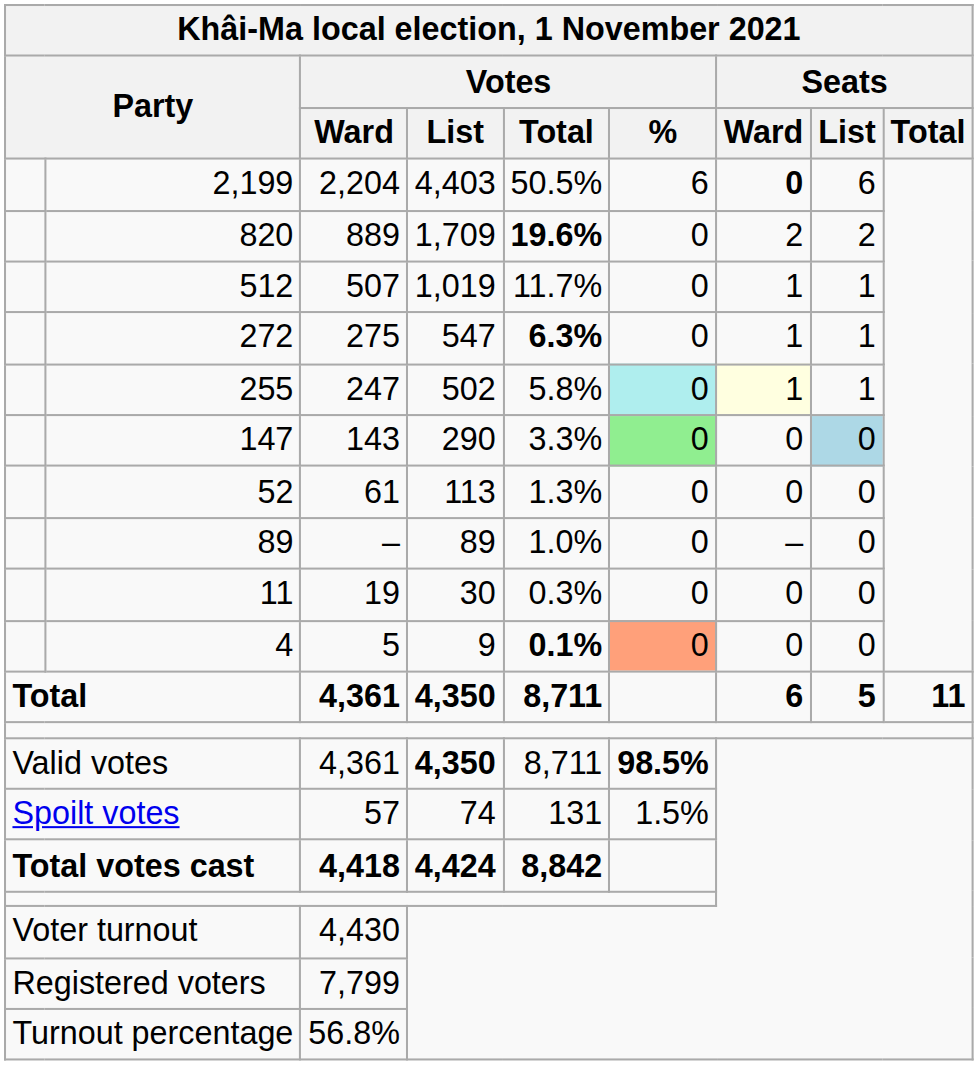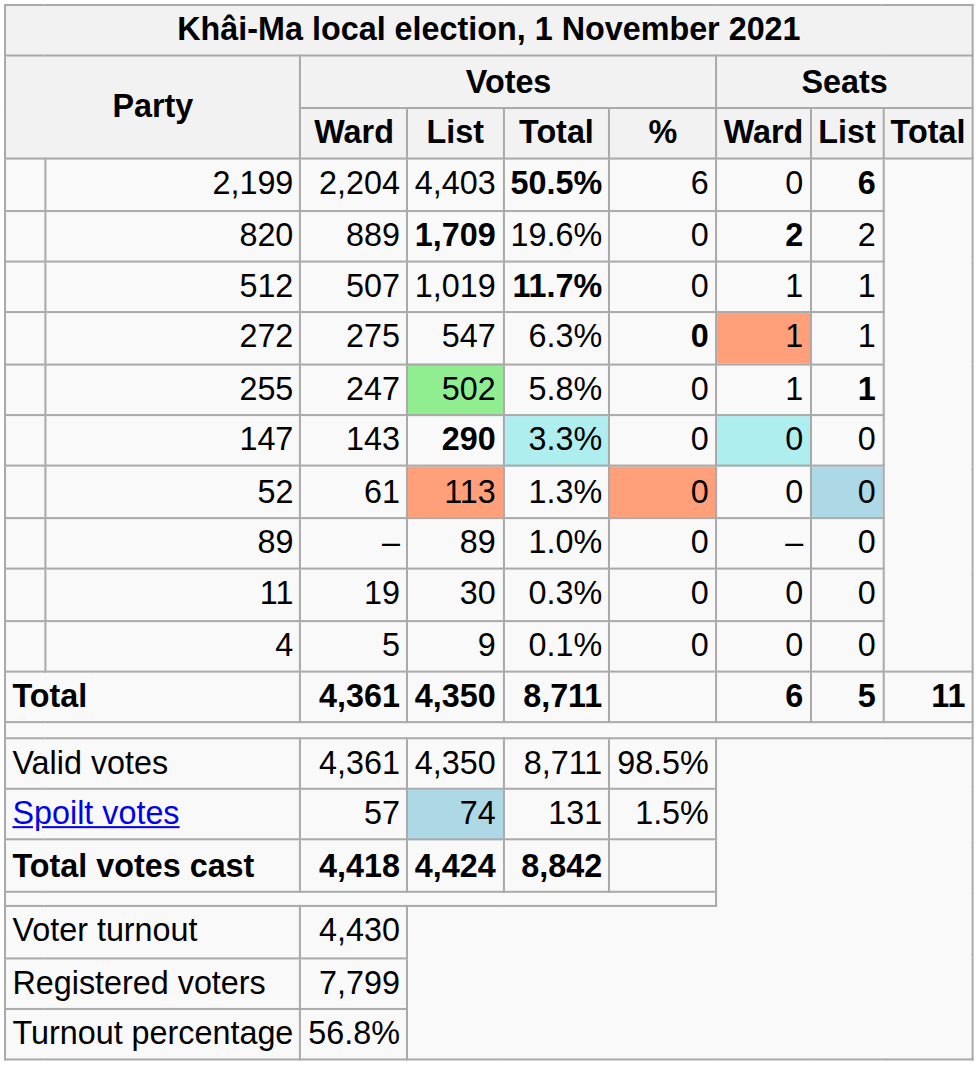(556, 183) normal -> (556, 183) bold
(794, 183) bold -> (794, 183) normal
(867, 183) normal -> (867, 183) bold
(455, 235) normal -> (455, 235) bold
(556, 235) bold -> (556, 235) normal
(794, 235) normal -> (794, 235) bold
(558, 286) normal -> (557, 286) bold
(565, 337) bold -> (565, 337) normal
(700, 337) normal -> (700, 337) bold
(794, 337) no background -> (794, 337) lightsalmon background
(469, 388) no background -> (469, 388) lightgreen background
(700, 388) paleturquoise background -> (700, 388) no background
(794, 388) lightyellow background -> (794, 388) no background
(867, 388) normal -> (867, 388) bold
(469, 440) normal -> (469, 440) bold
(565, 440) no background -> (565, 440) paleturquoise background
(700, 440) lightgreen background -> (700, 440) no background
(794, 440) no background -> (794, 440) paleturquoise background
(867, 440) lightblue background -> (867, 440) no background
(470, 491) no background -> (470, 491) lightsalmon background
(700, 491) no background -> (700, 491) lightsalmon background
(867, 491) no background -> (867, 491) lightblue background
(565, 645) bold -> (565, 645) normal
(700, 645) lightsalmon background -> (700, 645) no background
(455, 762) bold -> (455, 762) normal
(663, 762) bold -> (663, 762) normal
(478, 813) no background -> (478, 813) lightblue background
